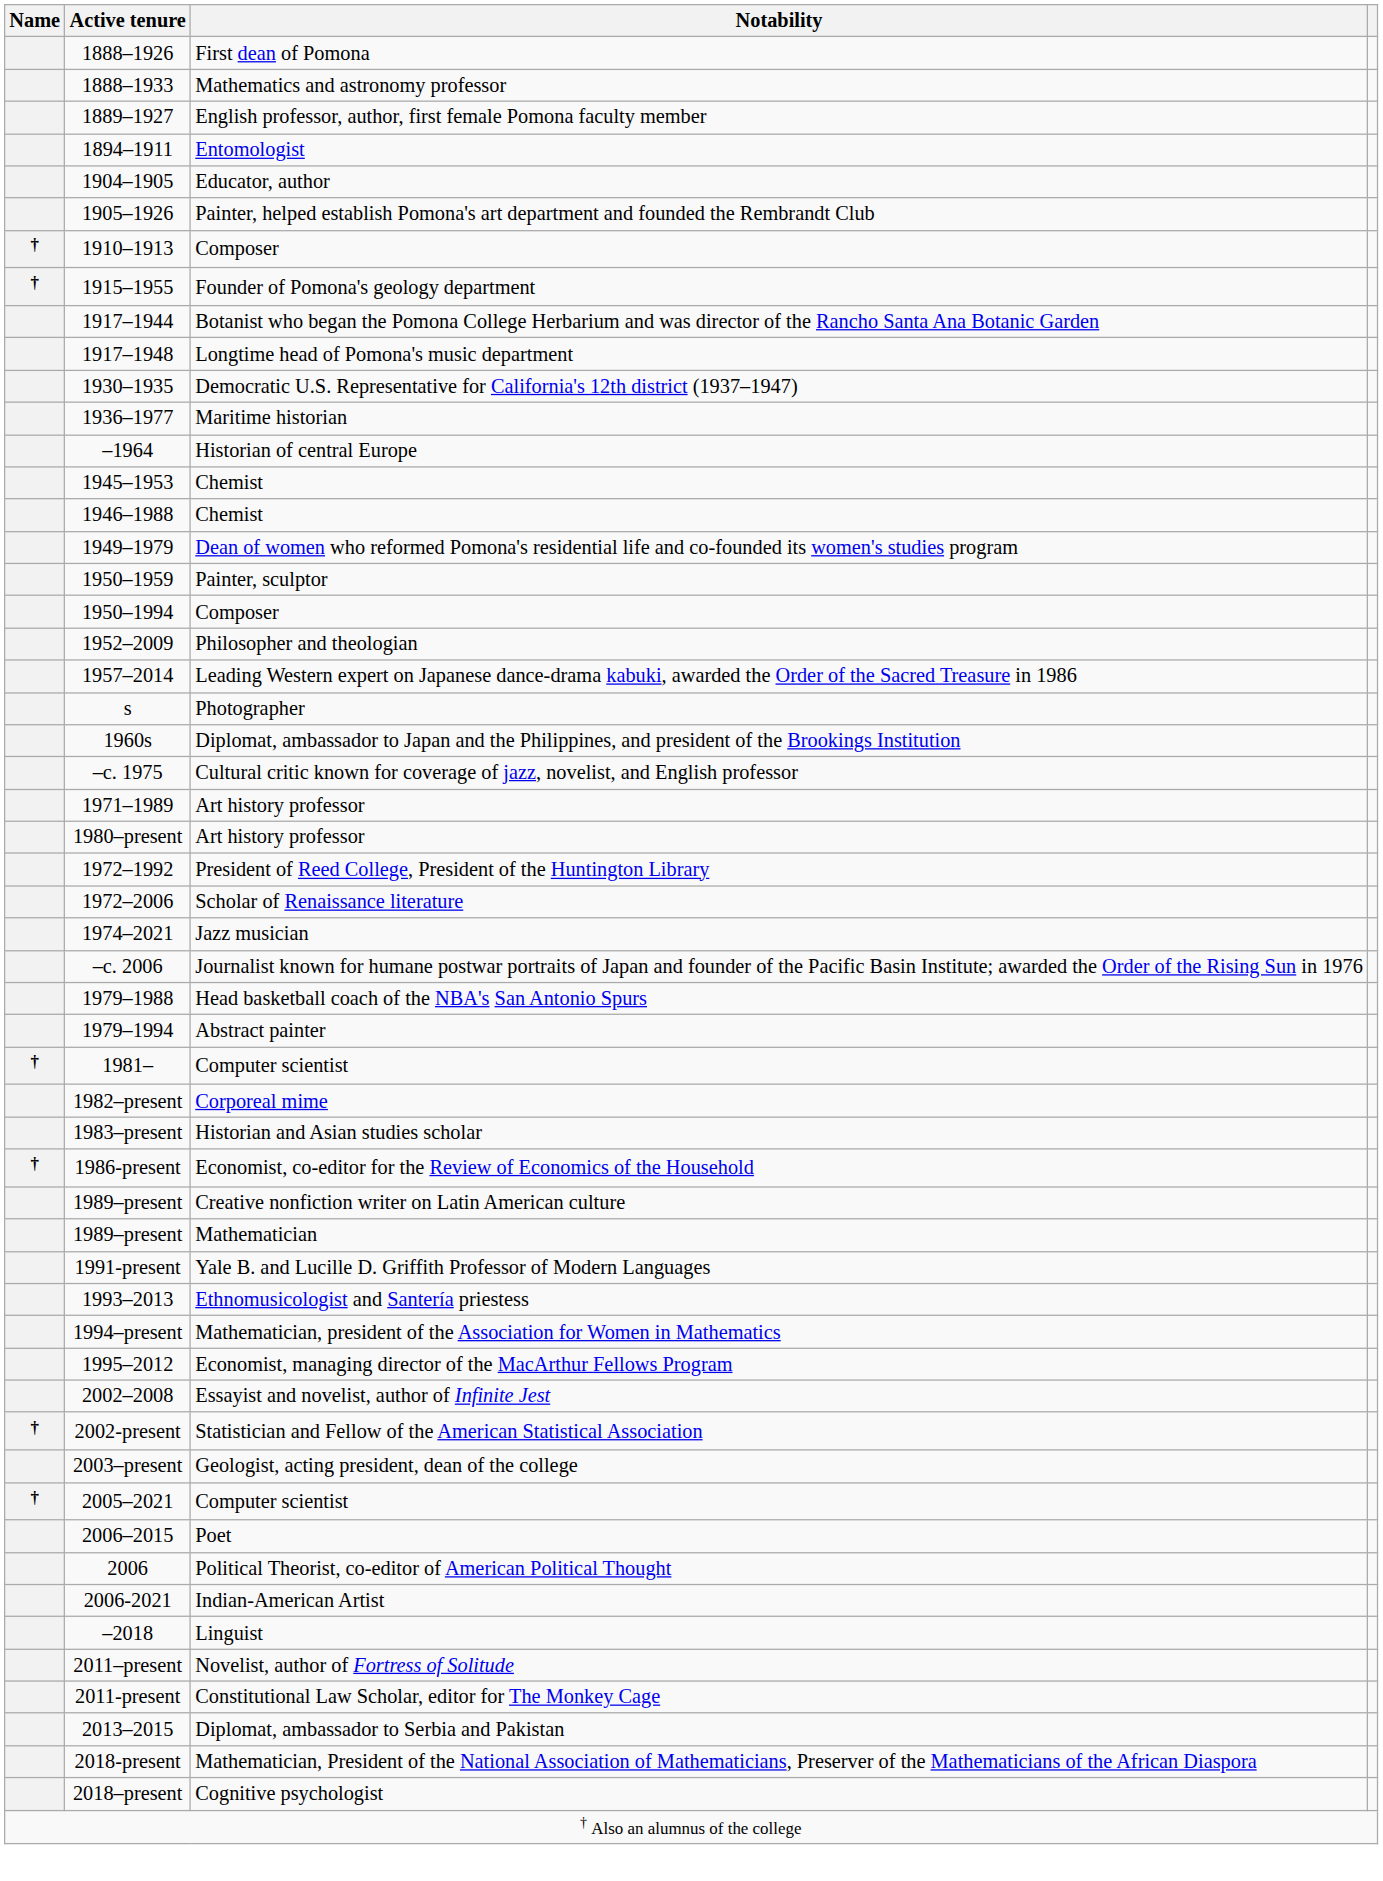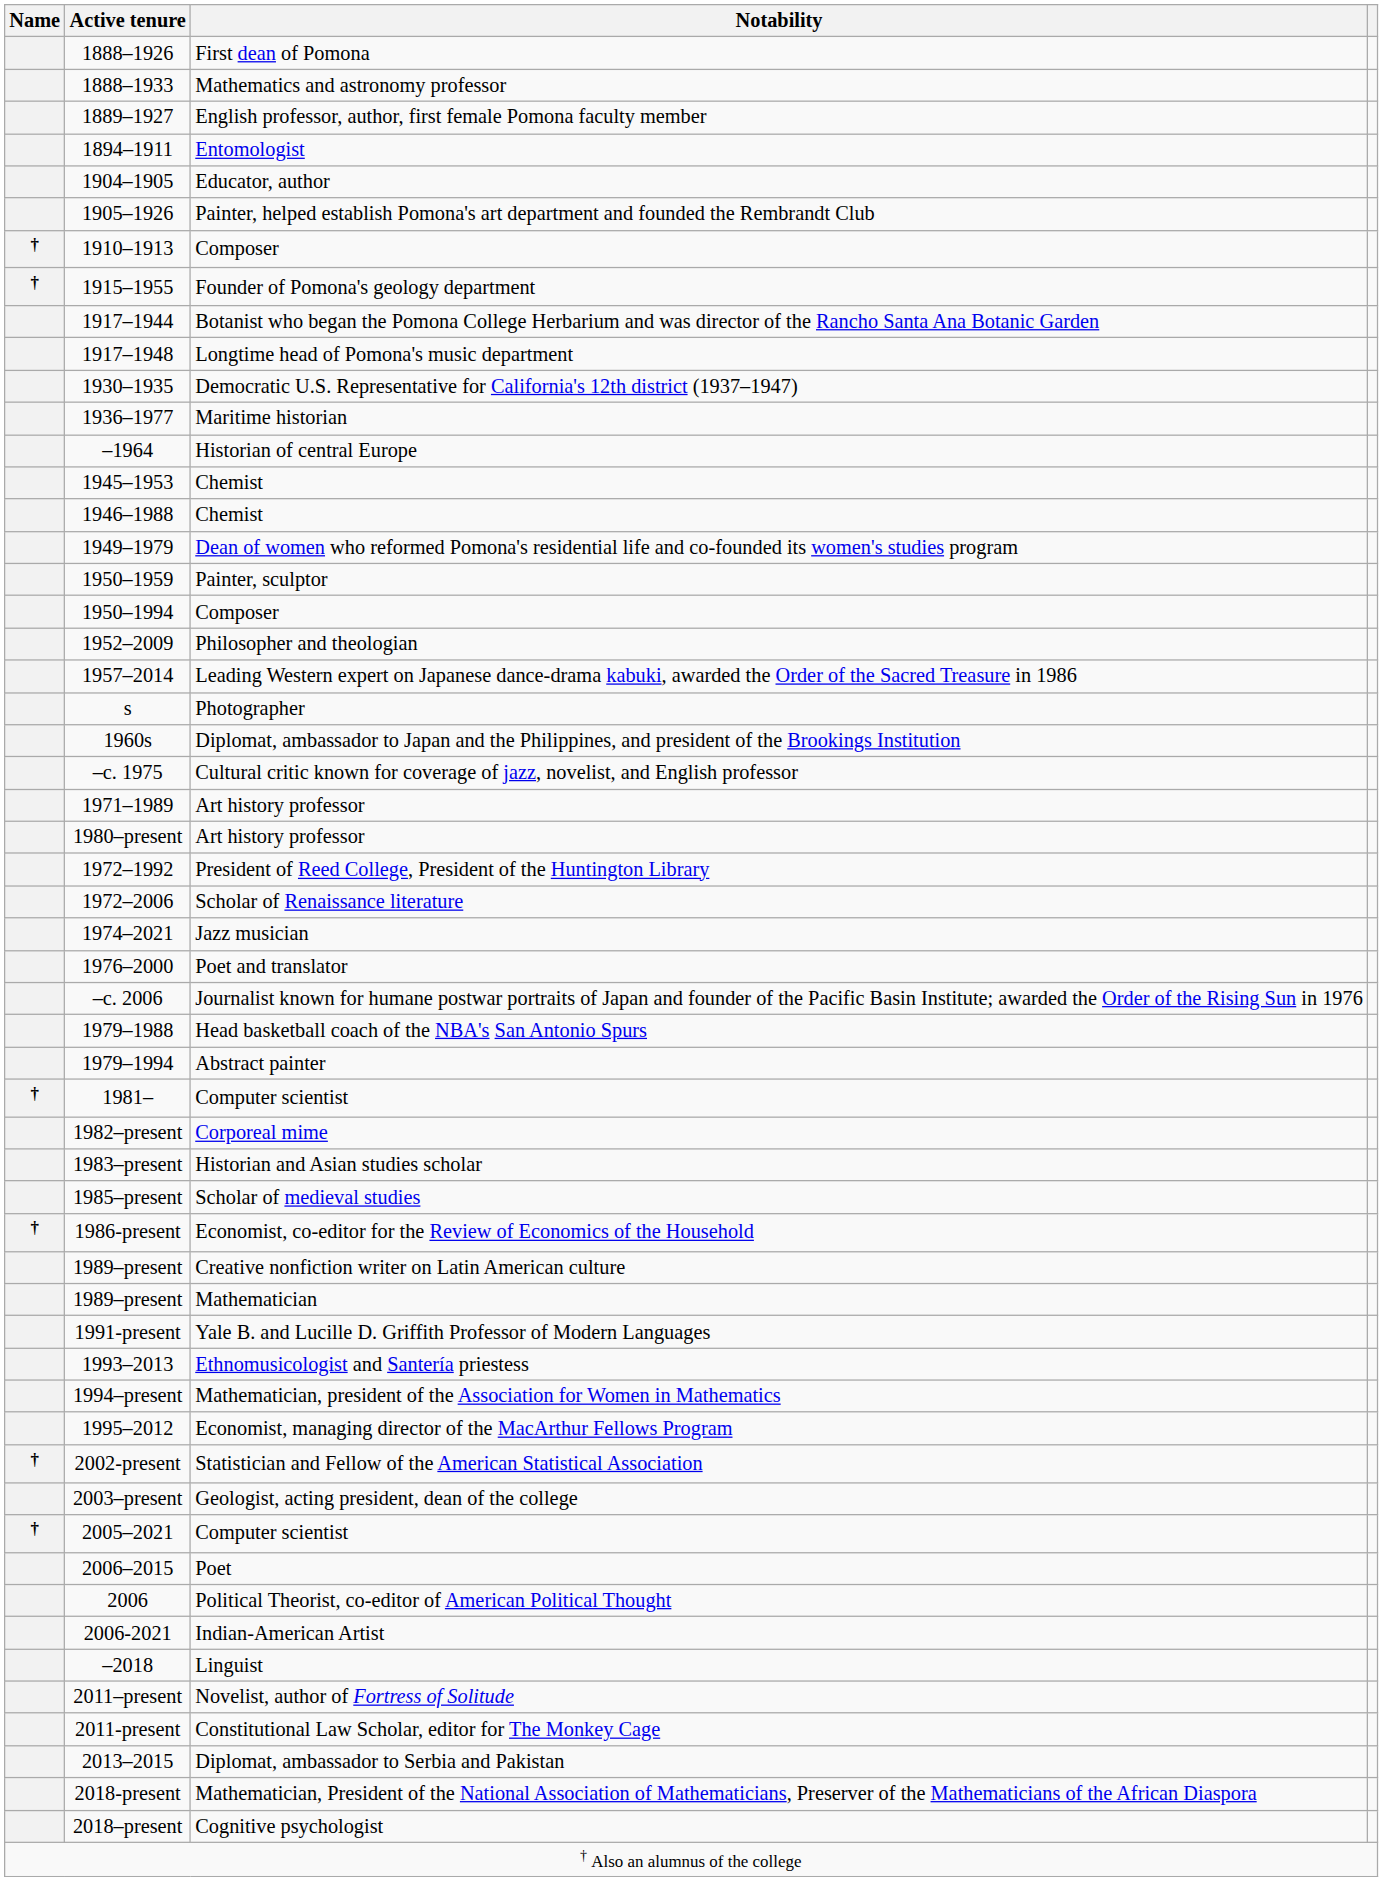+ row: (128, 966)
+ row: (128, 1197)
- row: (128, 1396)
